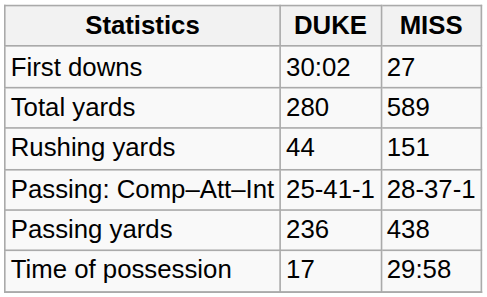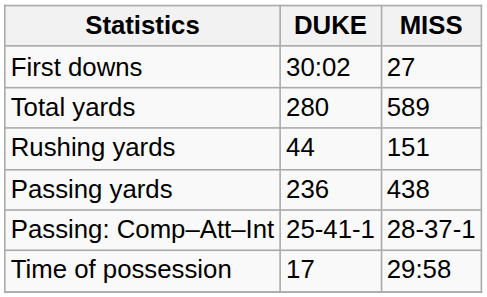rows swapped: (92, 229) <-> (142, 189)
